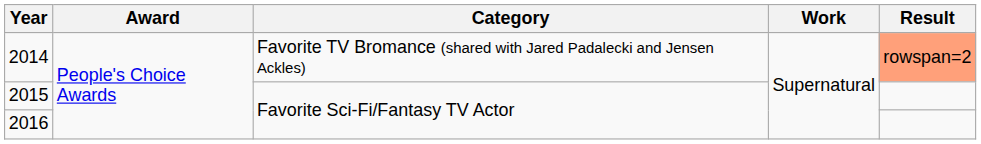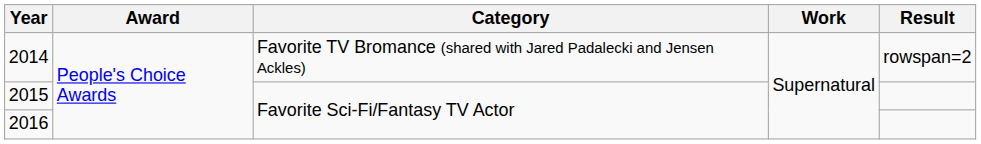(927, 57) lightsalmon background -> (927, 57) no background
